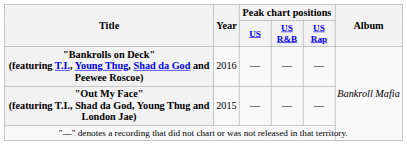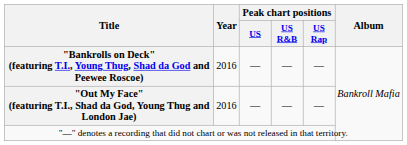(226, 105) 2015 -> (226, 105) 2016
